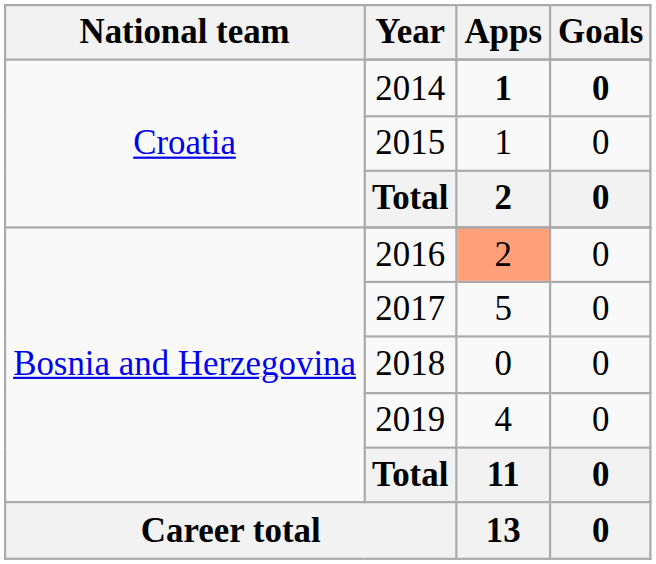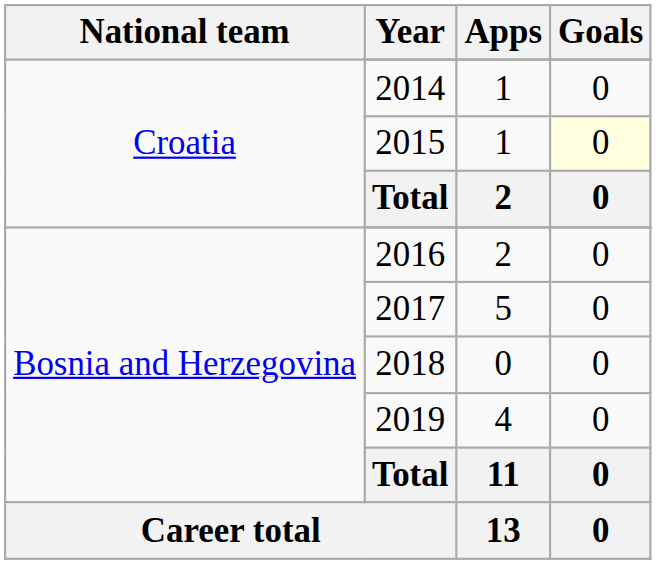(503, 87) bold -> (503, 87) normal
(601, 87) bold -> (601, 87) normal
(601, 142) no background -> (601, 142) lightyellow background
(503, 253) lightsalmon background -> (503, 253) no background
